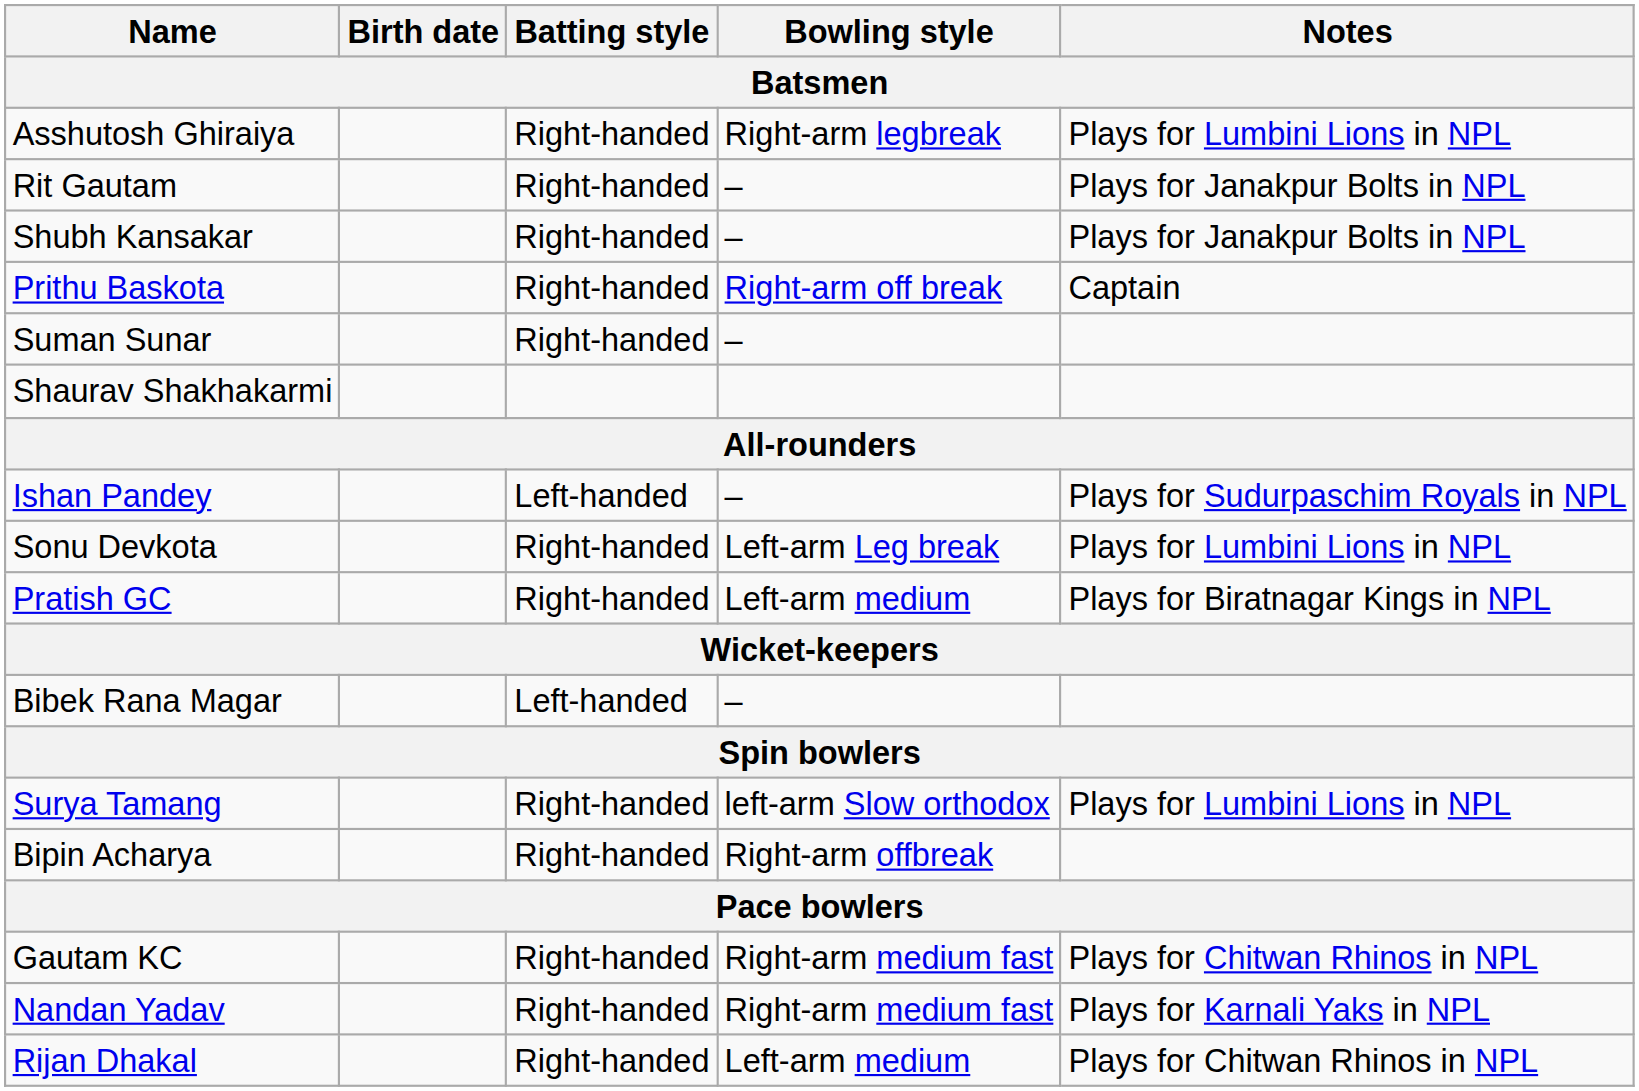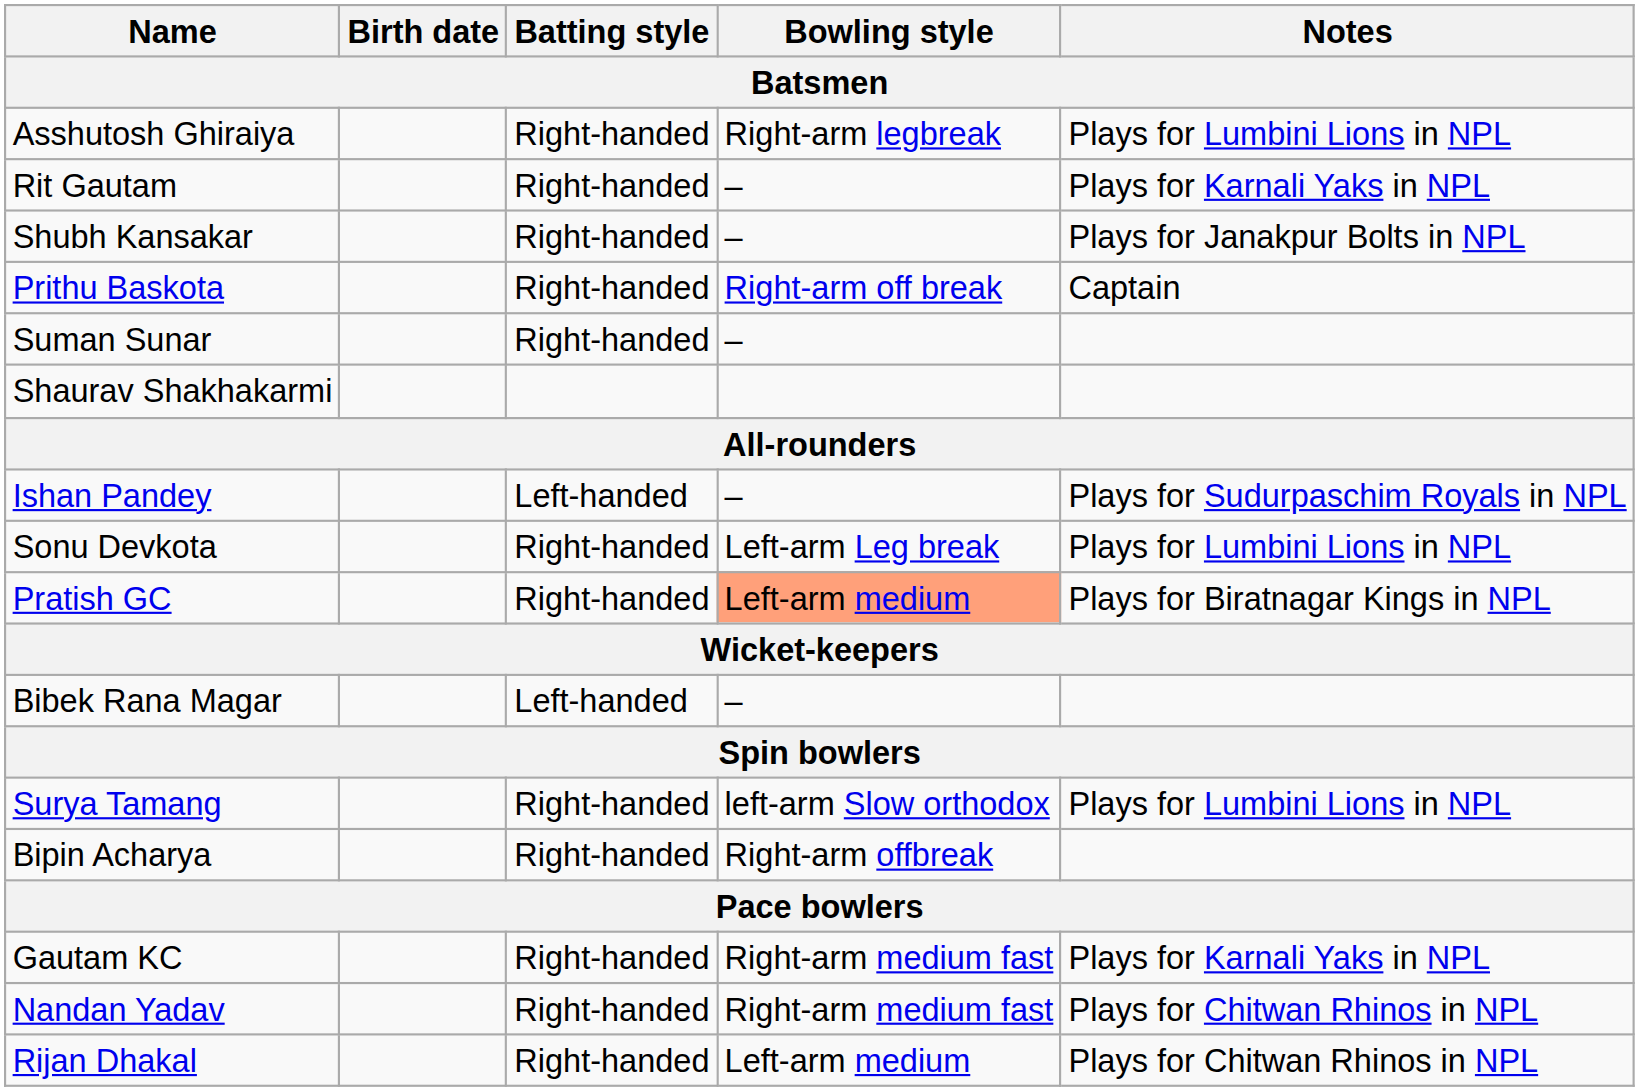(1297, 185) Plays for Janakpur Bolts in NPL -> (1279, 185) Plays for Karnali Yaks in NPL
(847, 597) no background -> (847, 597) lightsalmon background
(1303, 958) Plays for Chitwan Rhinos in NPL -> (1279, 958) Plays for Karnali Yaks in NPL
(1279, 1009) Plays for Karnali Yaks in NPL -> (1303, 1009) Plays for Chitwan Rhinos in NPL
